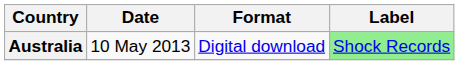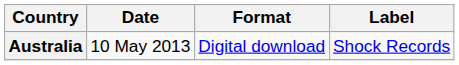(392, 45) lightgreen background -> (392, 45) no background
